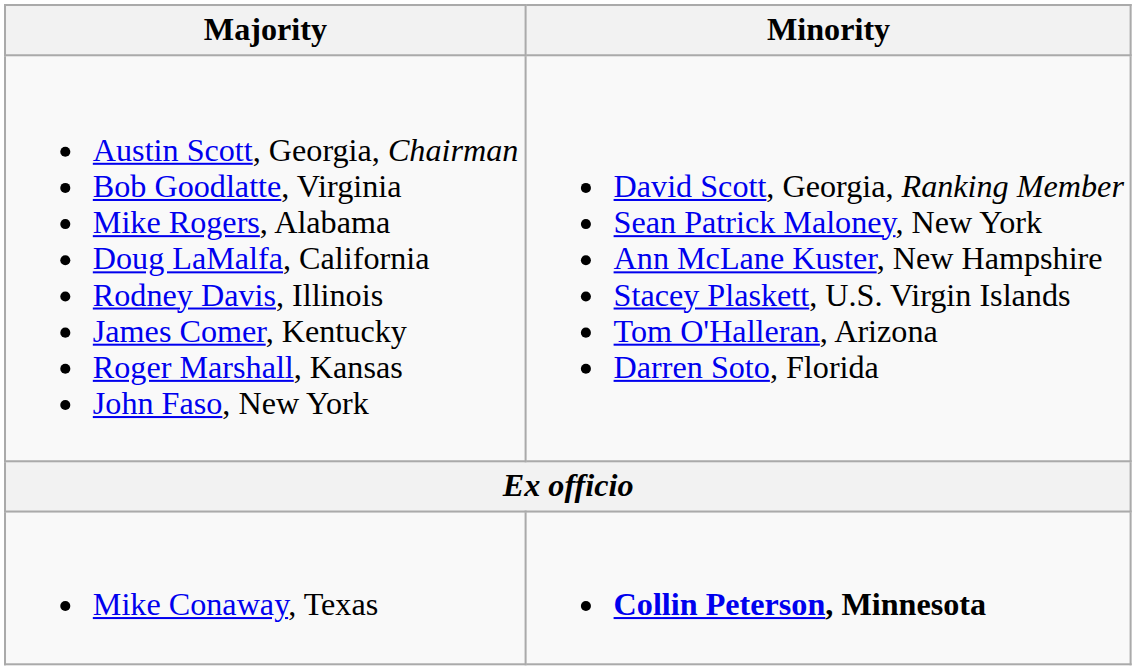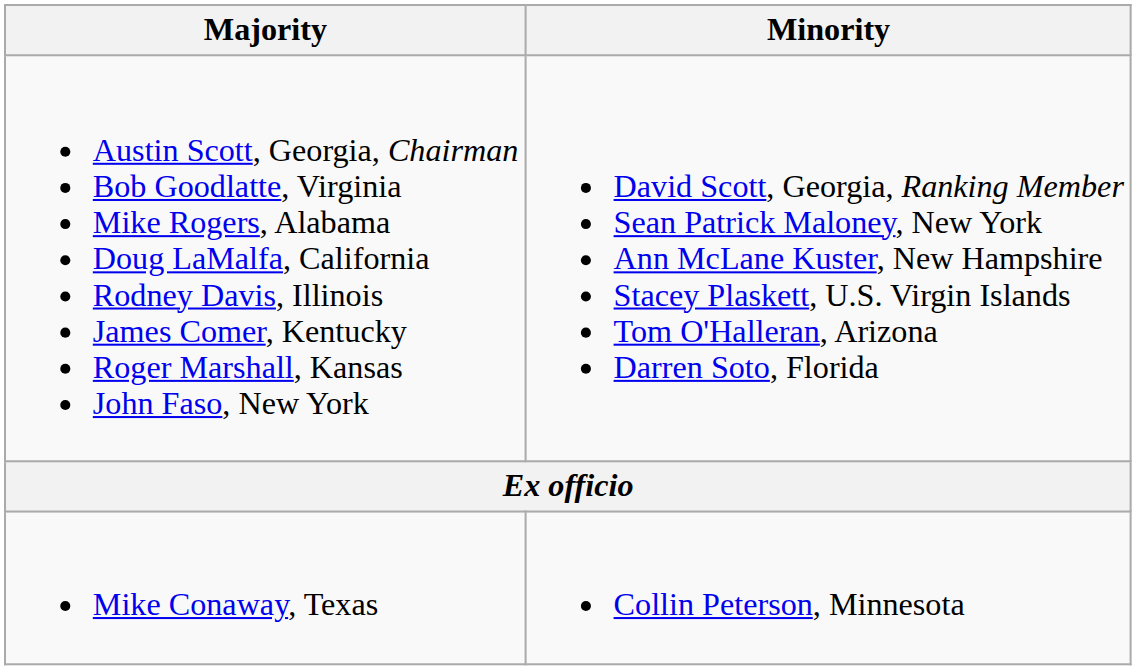(829, 606) bold -> (829, 606) normal
